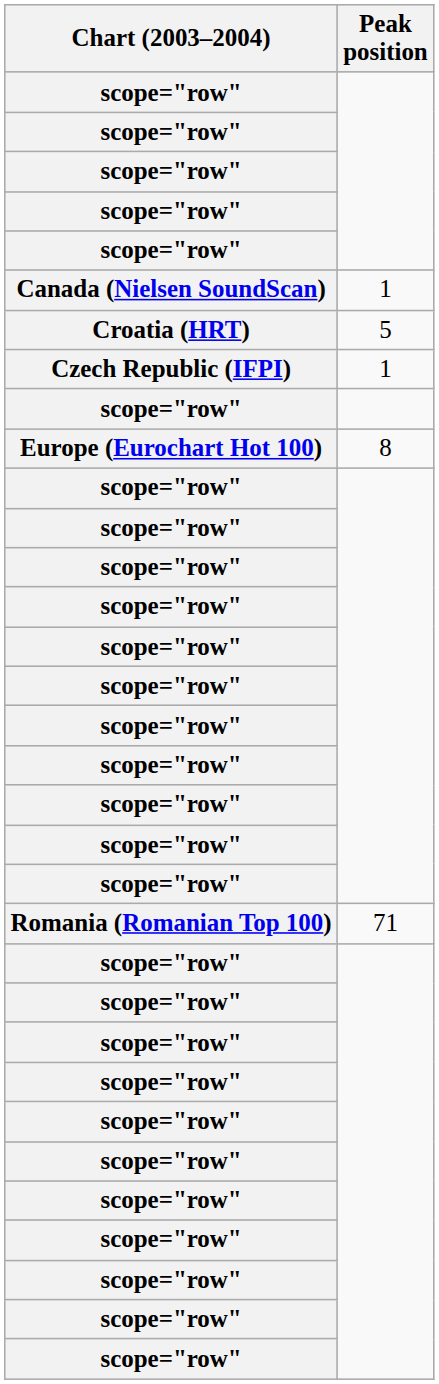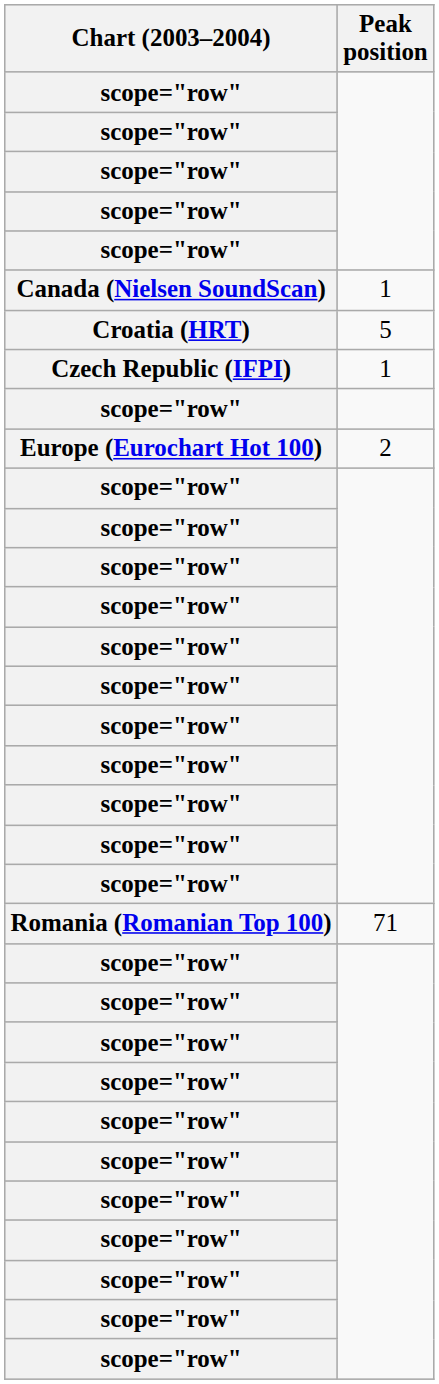(385, 448) 8 -> (385, 448) 2
